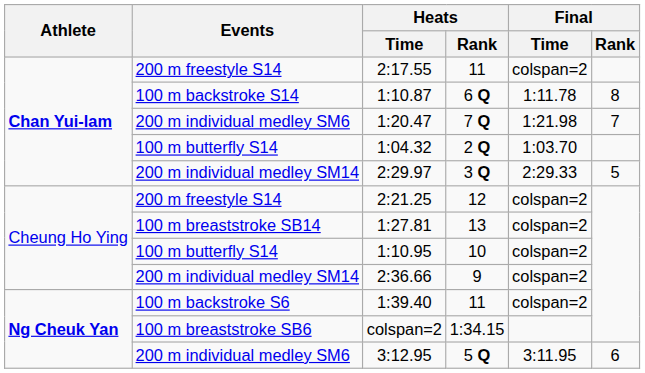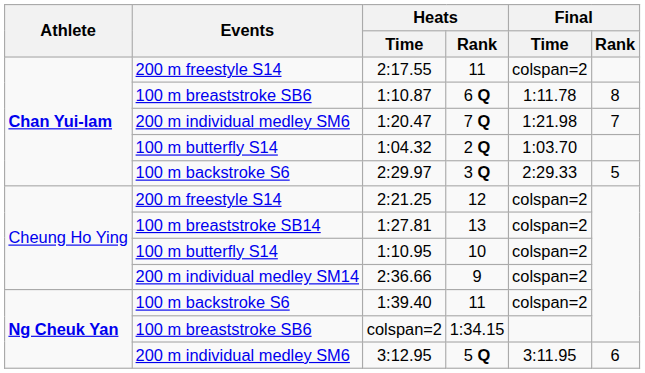(217, 96) 100 m backstroke S14 -> (224, 96) 100 m breaststroke SB6
(247, 174) 200 m individual medley SM14 -> (213, 174) 100 m backstroke S6
